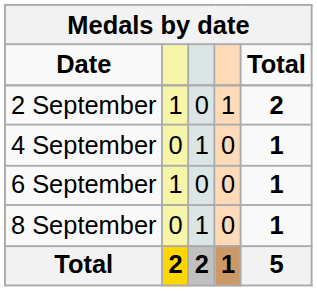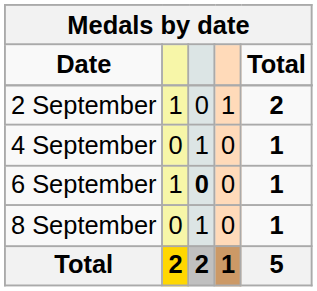(202, 185) normal -> (202, 185) bold
